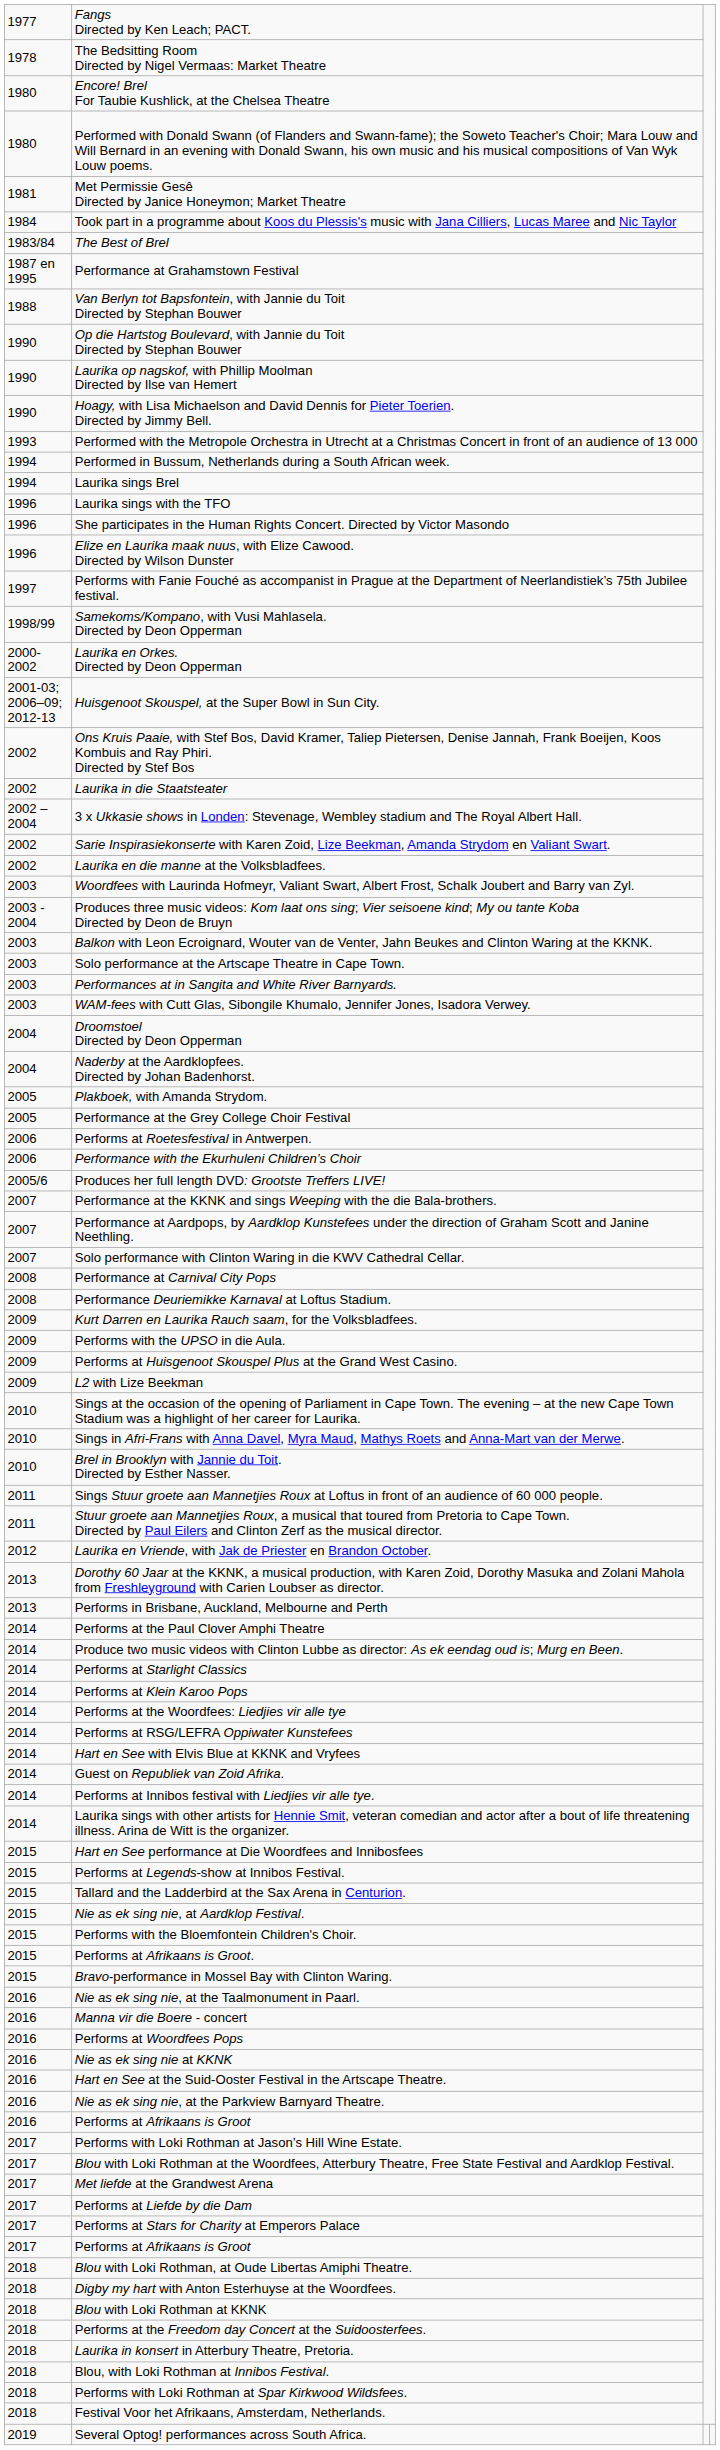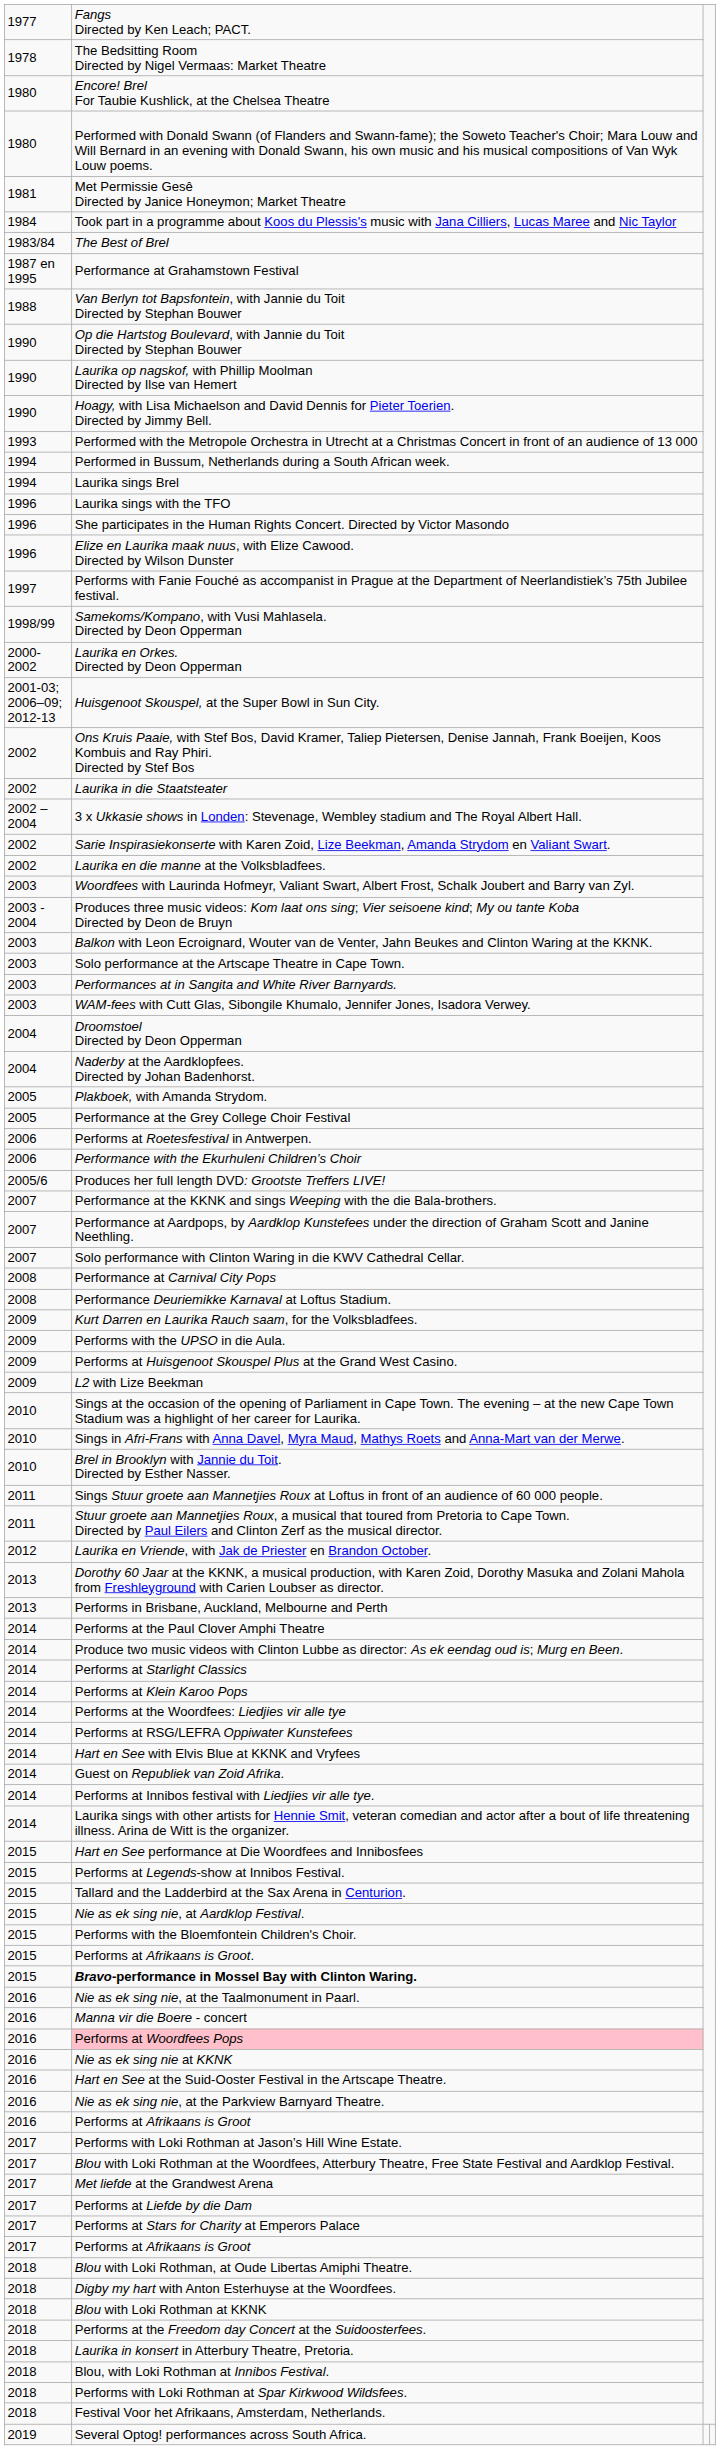(233, 1976) normal -> (246, 1976) bold
(159, 2039) no background -> (159, 2039) pink background
